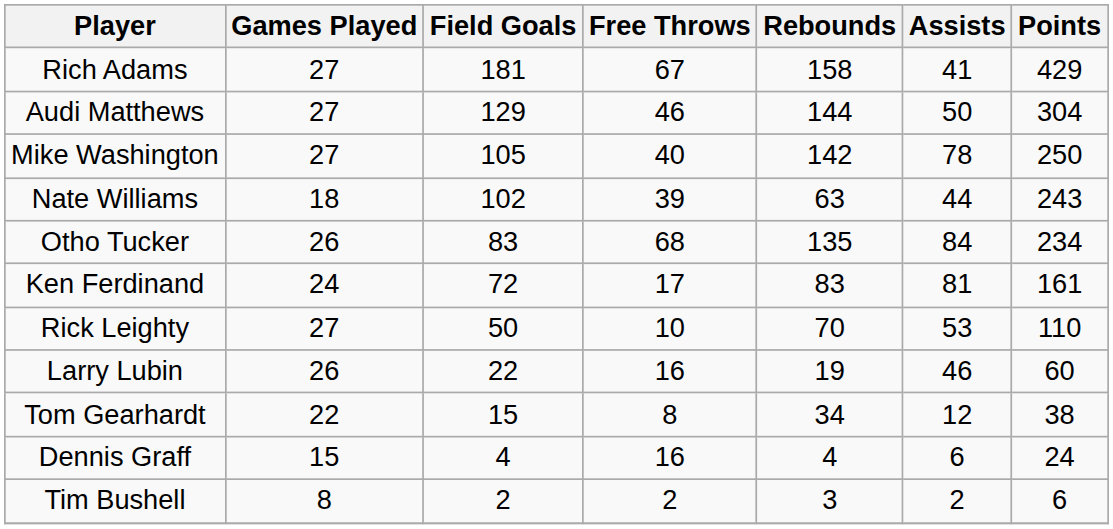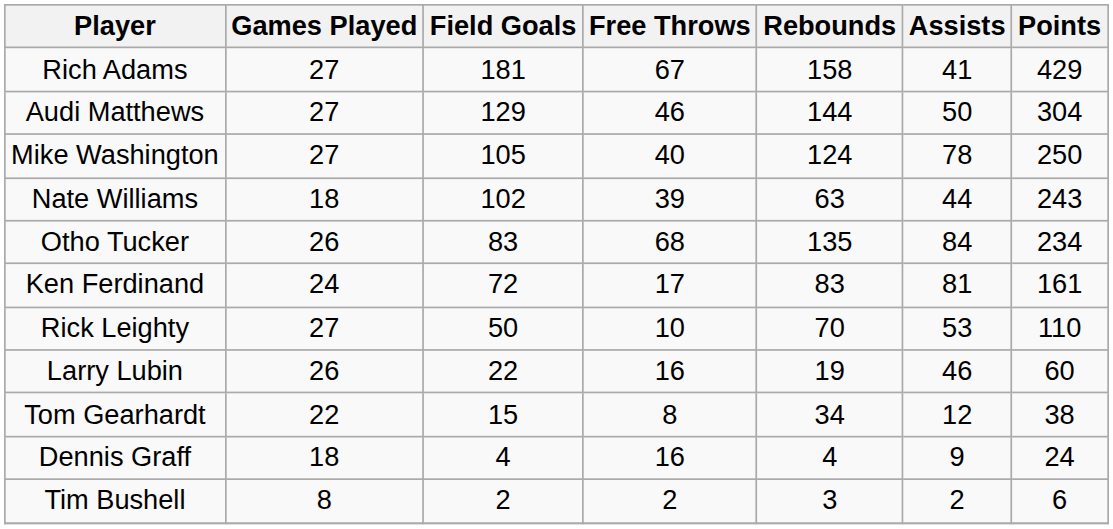(830, 155) 142 -> (830, 155) 124
(324, 457) 15 -> (324, 457) 18
(957, 457) 6 -> (957, 457) 9
